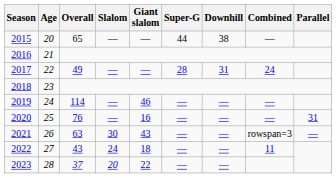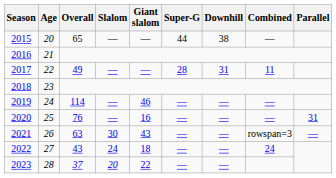(270, 70) 24 -> (270, 70) 11
(270, 149) 11 -> (270, 149) 24
